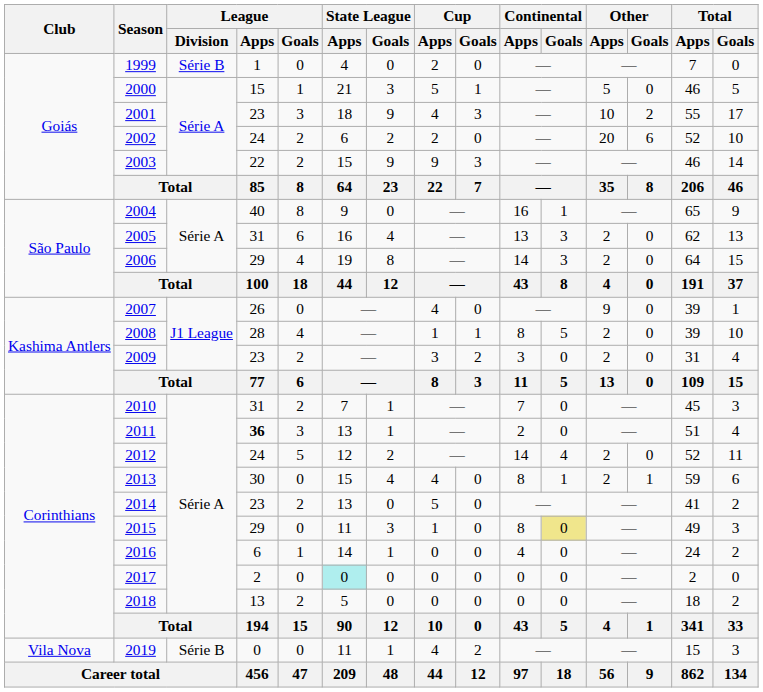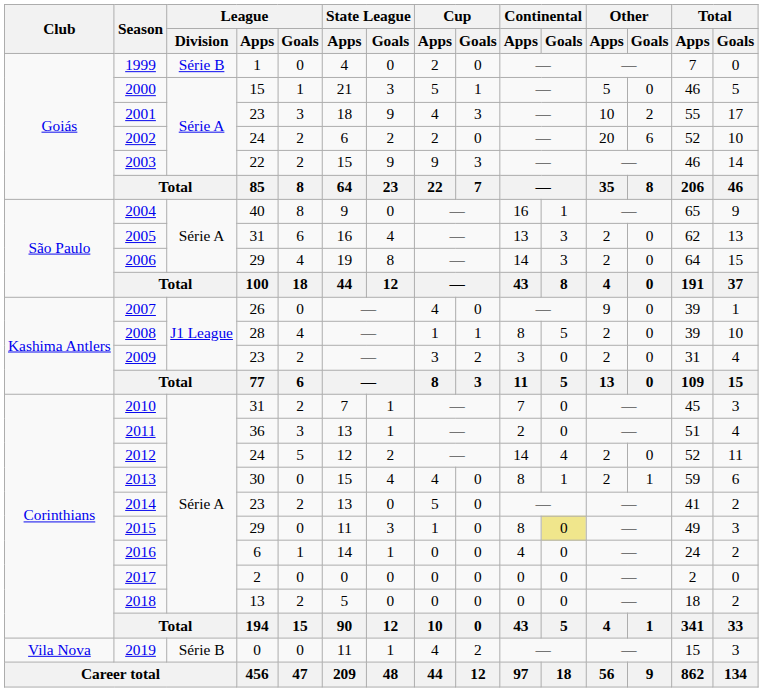(257, 430) bold -> (257, 430) normal
(344, 576) paleturquoise background -> (344, 576) no background
